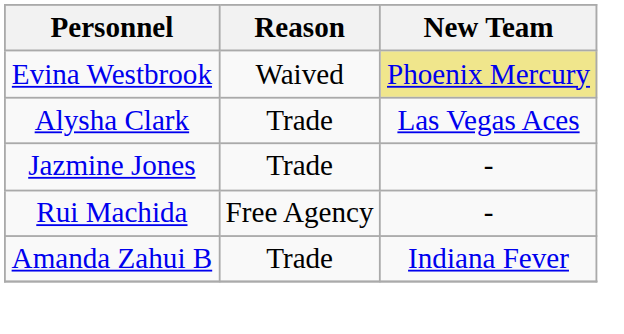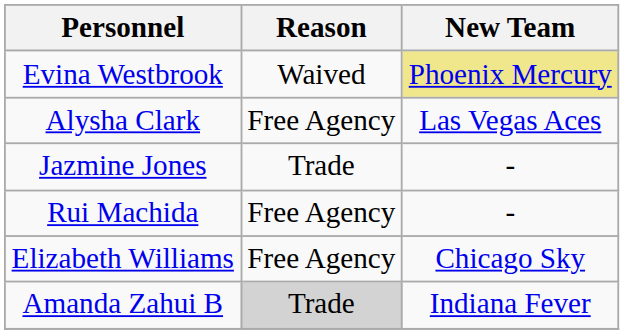(300, 119) Trade -> (321, 119) Free Agency
+ row: (123, 258)
(300, 258) no background -> (321, 304) lightgrey background
